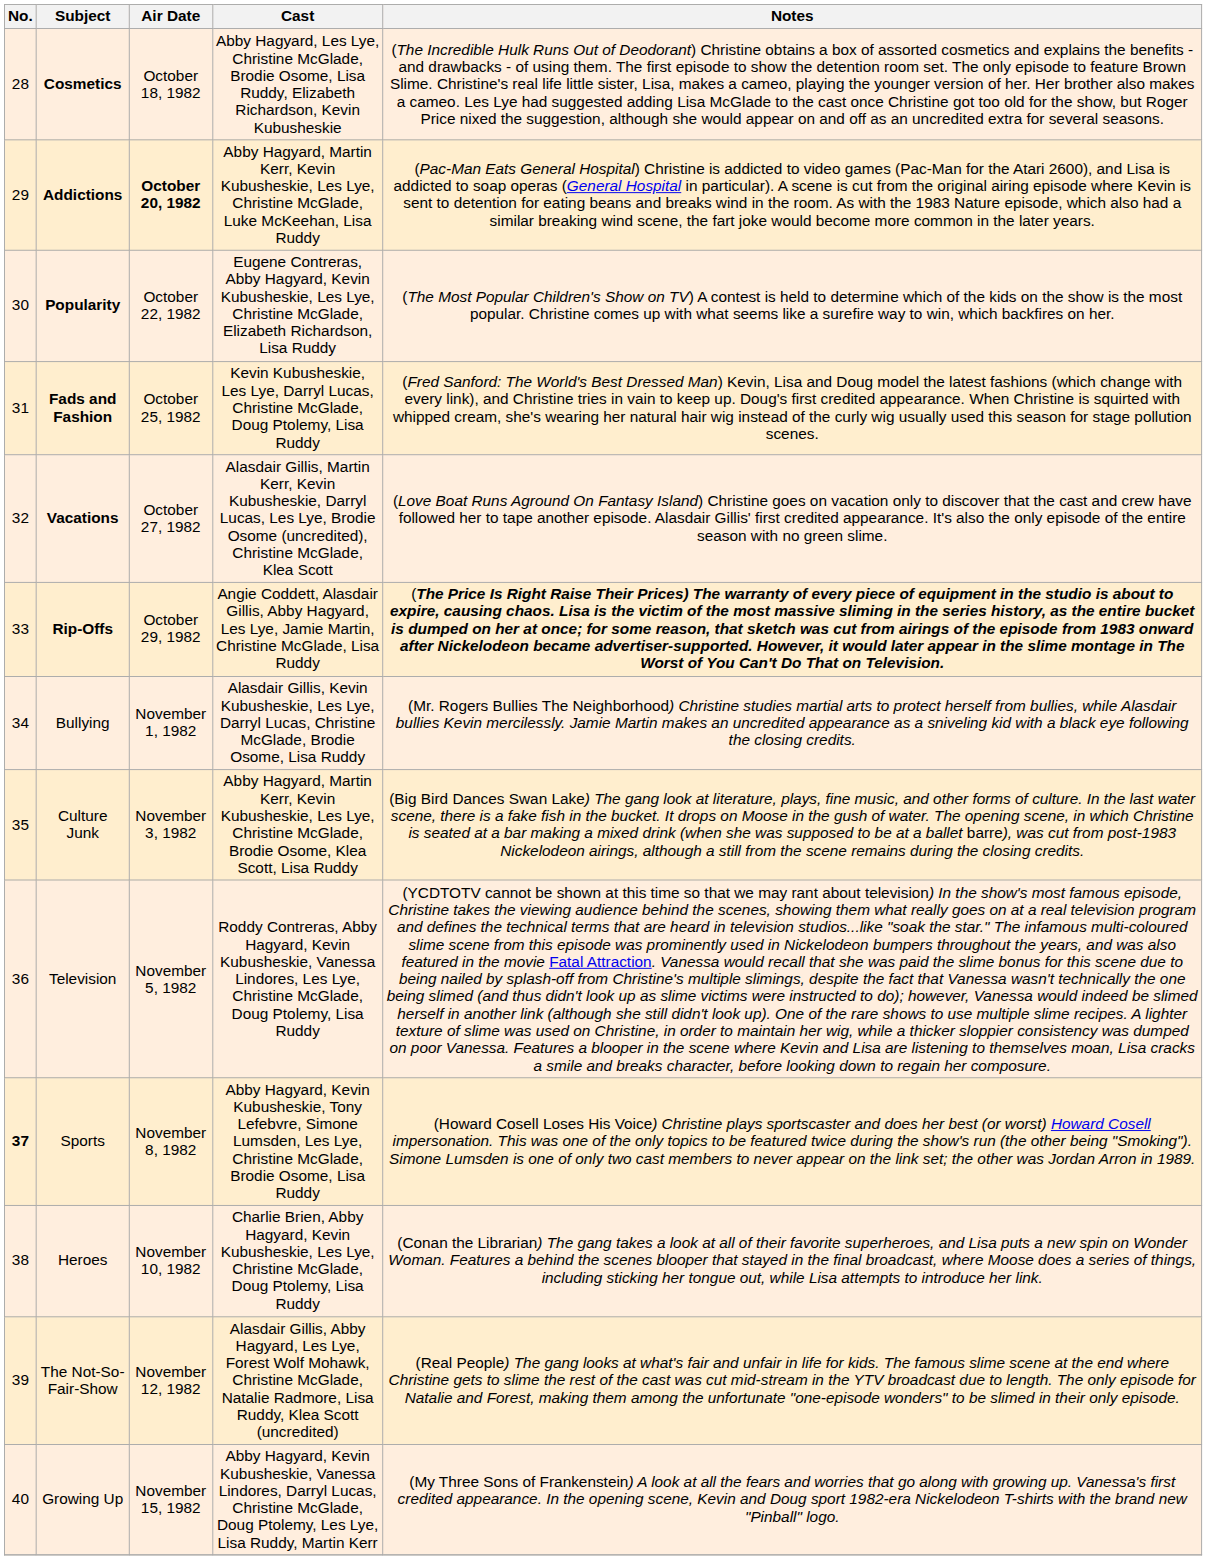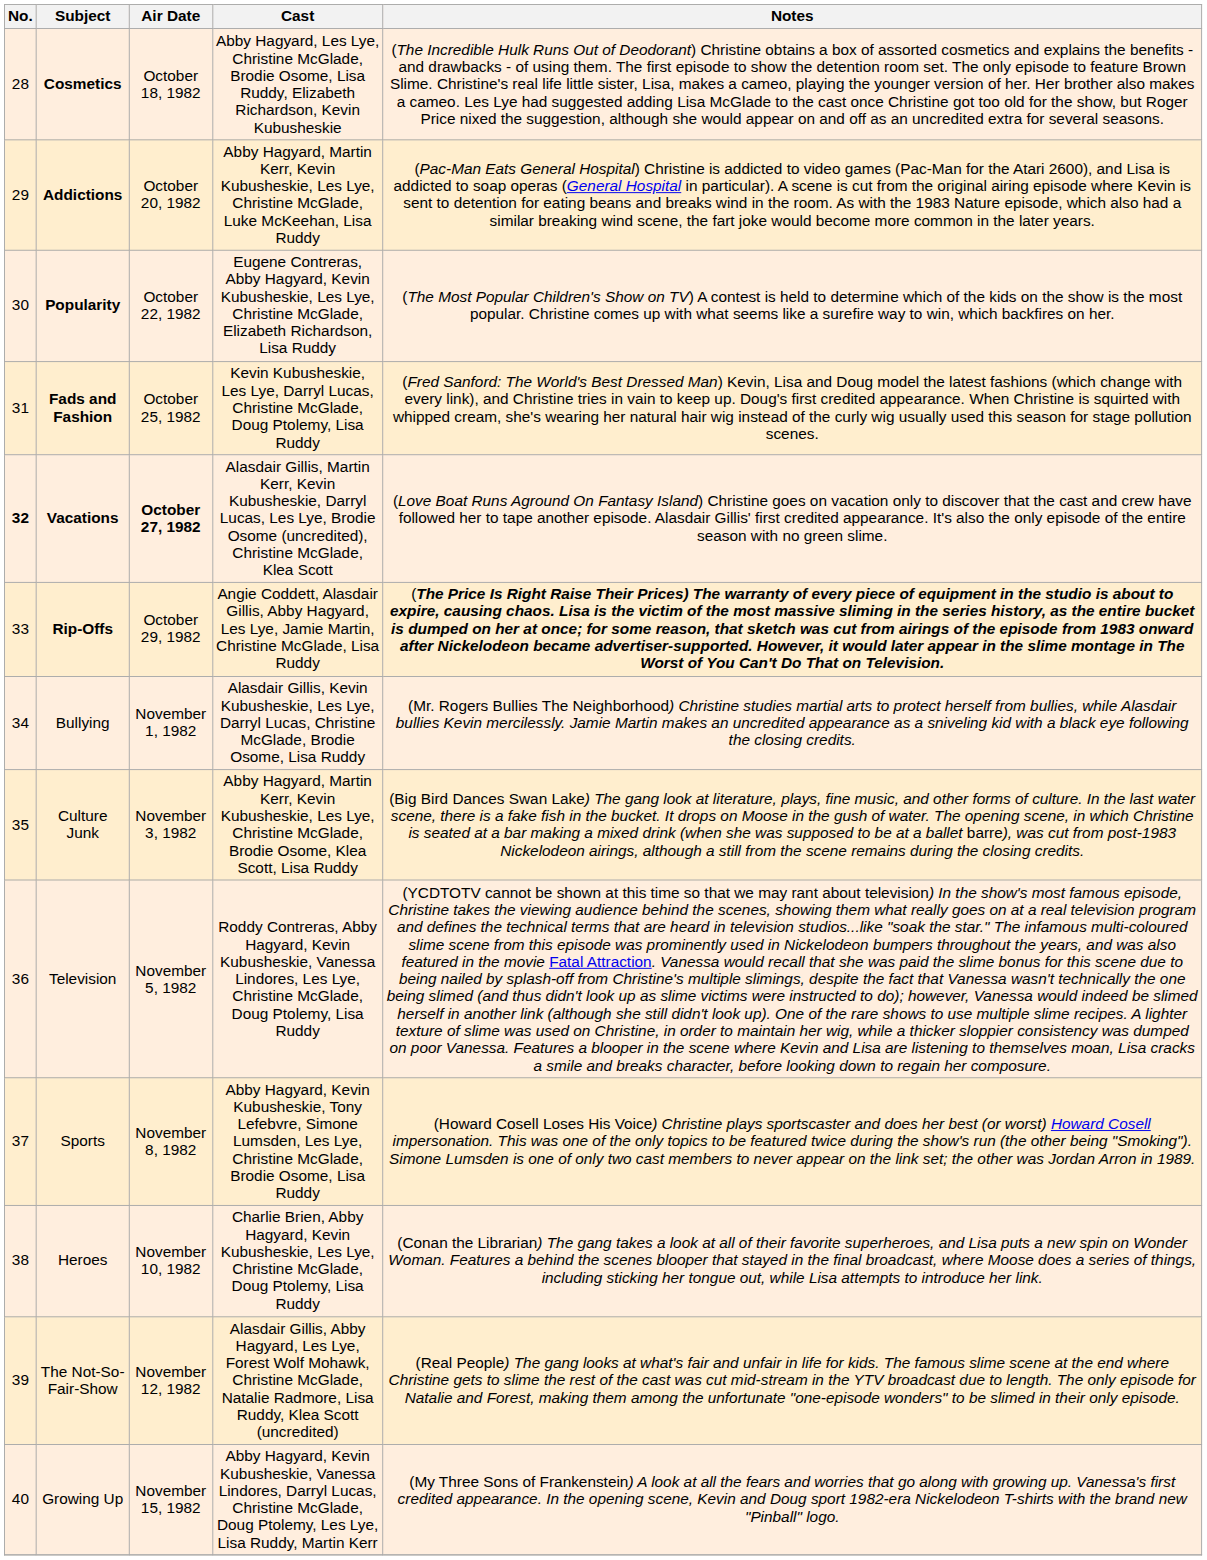(171, 194) bold -> (171, 194) normal
(20, 518) normal -> (20, 518) bold
(171, 518) normal -> (171, 518) bold
(20, 1141) bold -> (20, 1141) normal
